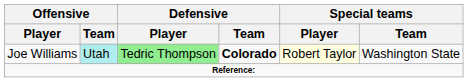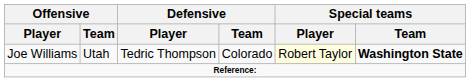(96, 53) paleturquoise background -> (96, 53) no background
(168, 53) lightgreen background -> (168, 53) no background
(249, 53) bold -> (247, 53) normal
(411, 53) normal -> (410, 53) bold
